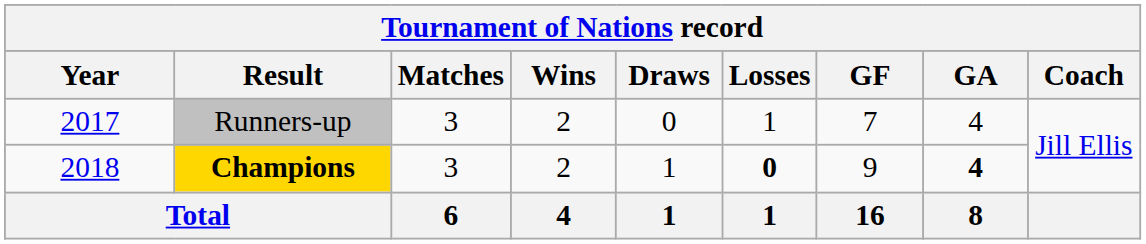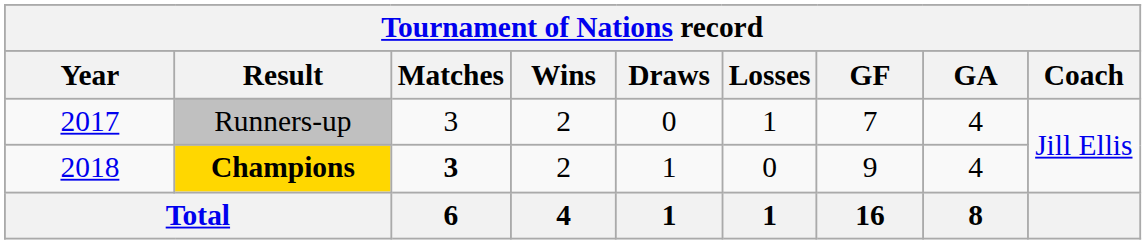(451, 167) normal -> (451, 167) bold
(770, 167) bold -> (770, 167) normal
(976, 167) bold -> (976, 167) normal
